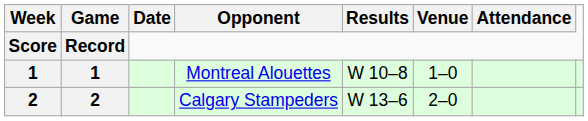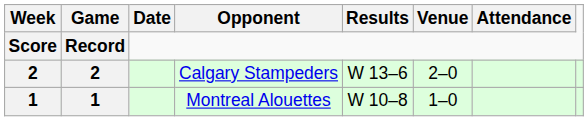rows swapped: (259, 73) <-> (259, 101)
